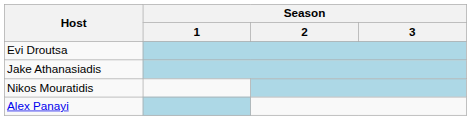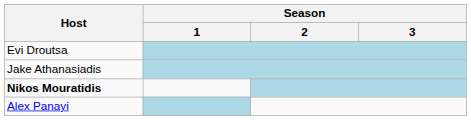(50, 87) normal -> (54, 87) bold
